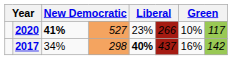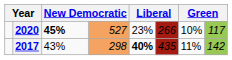(55, 30) 41% -> (55, 30) 45%
(55, 47) 34% -> (55, 47) 43%
(167, 47) 437 -> (167, 47) 435
(191, 47) 16% -> (191, 47) 11%
